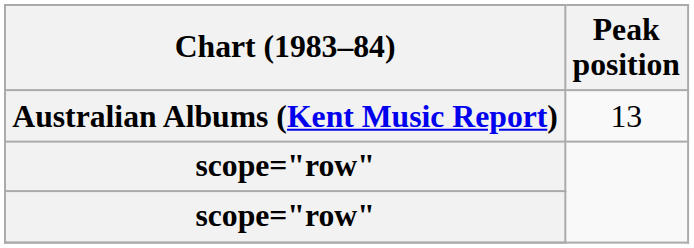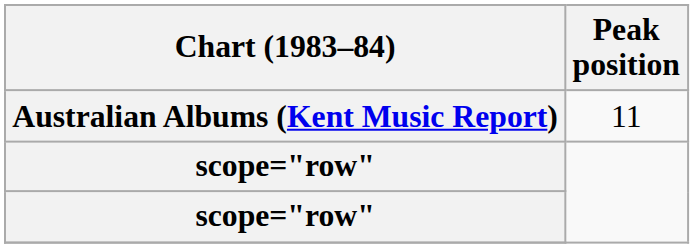(626, 115) 13 -> (626, 115) 11
